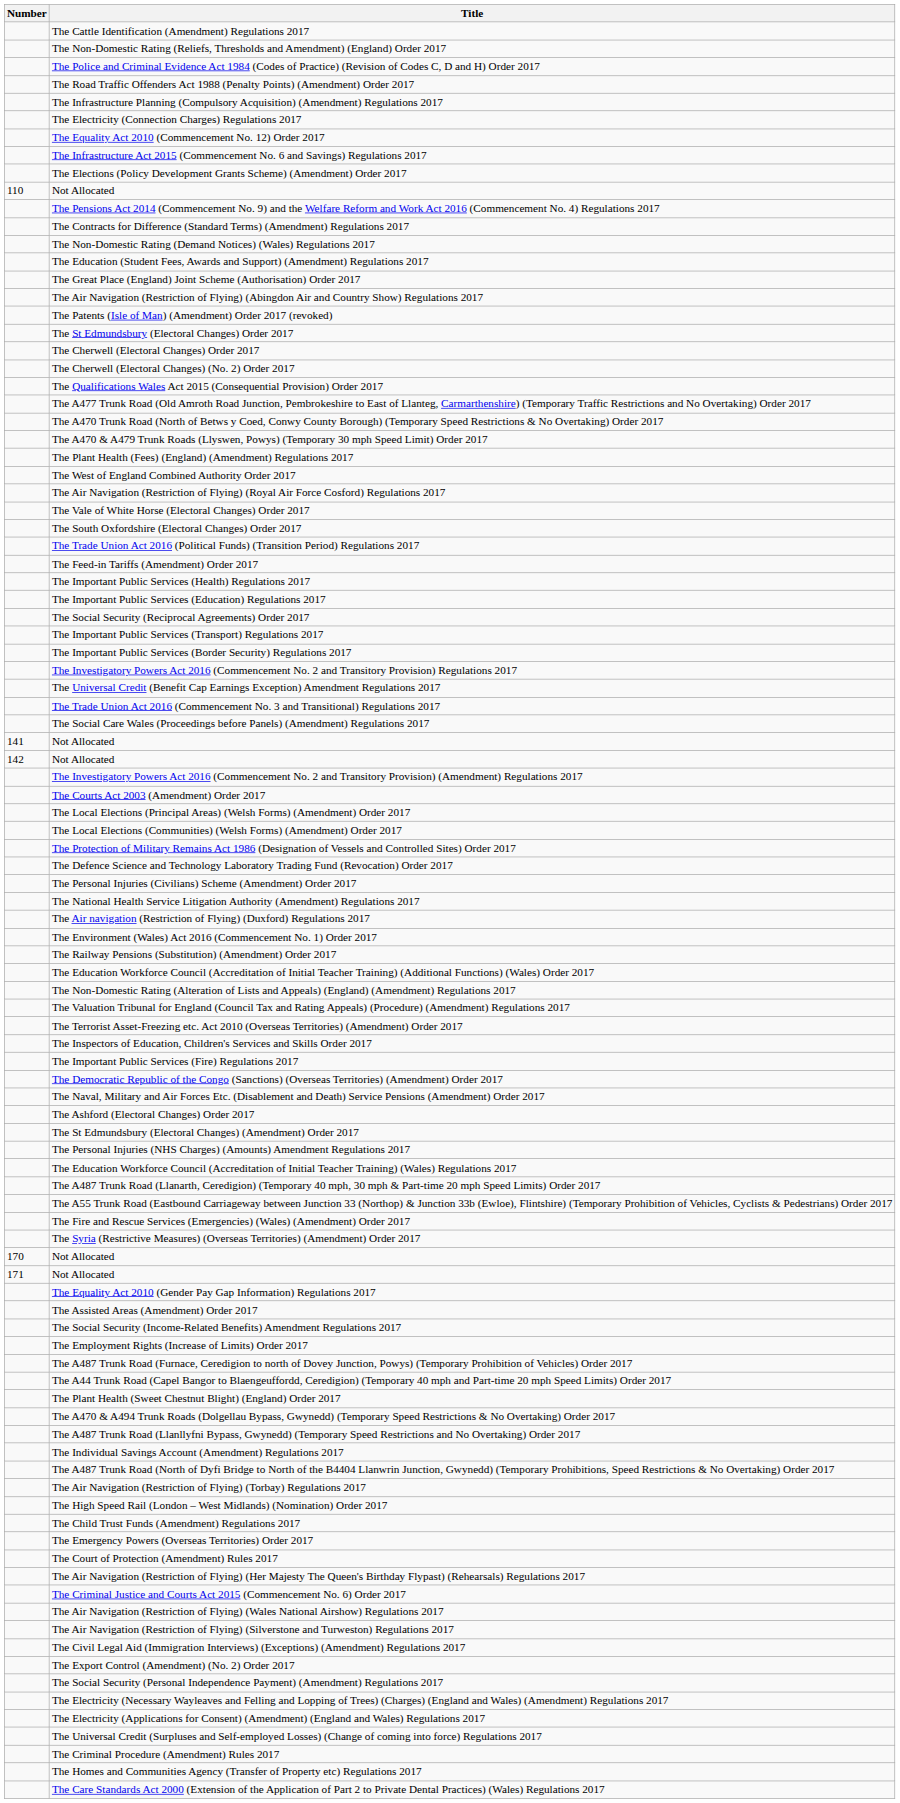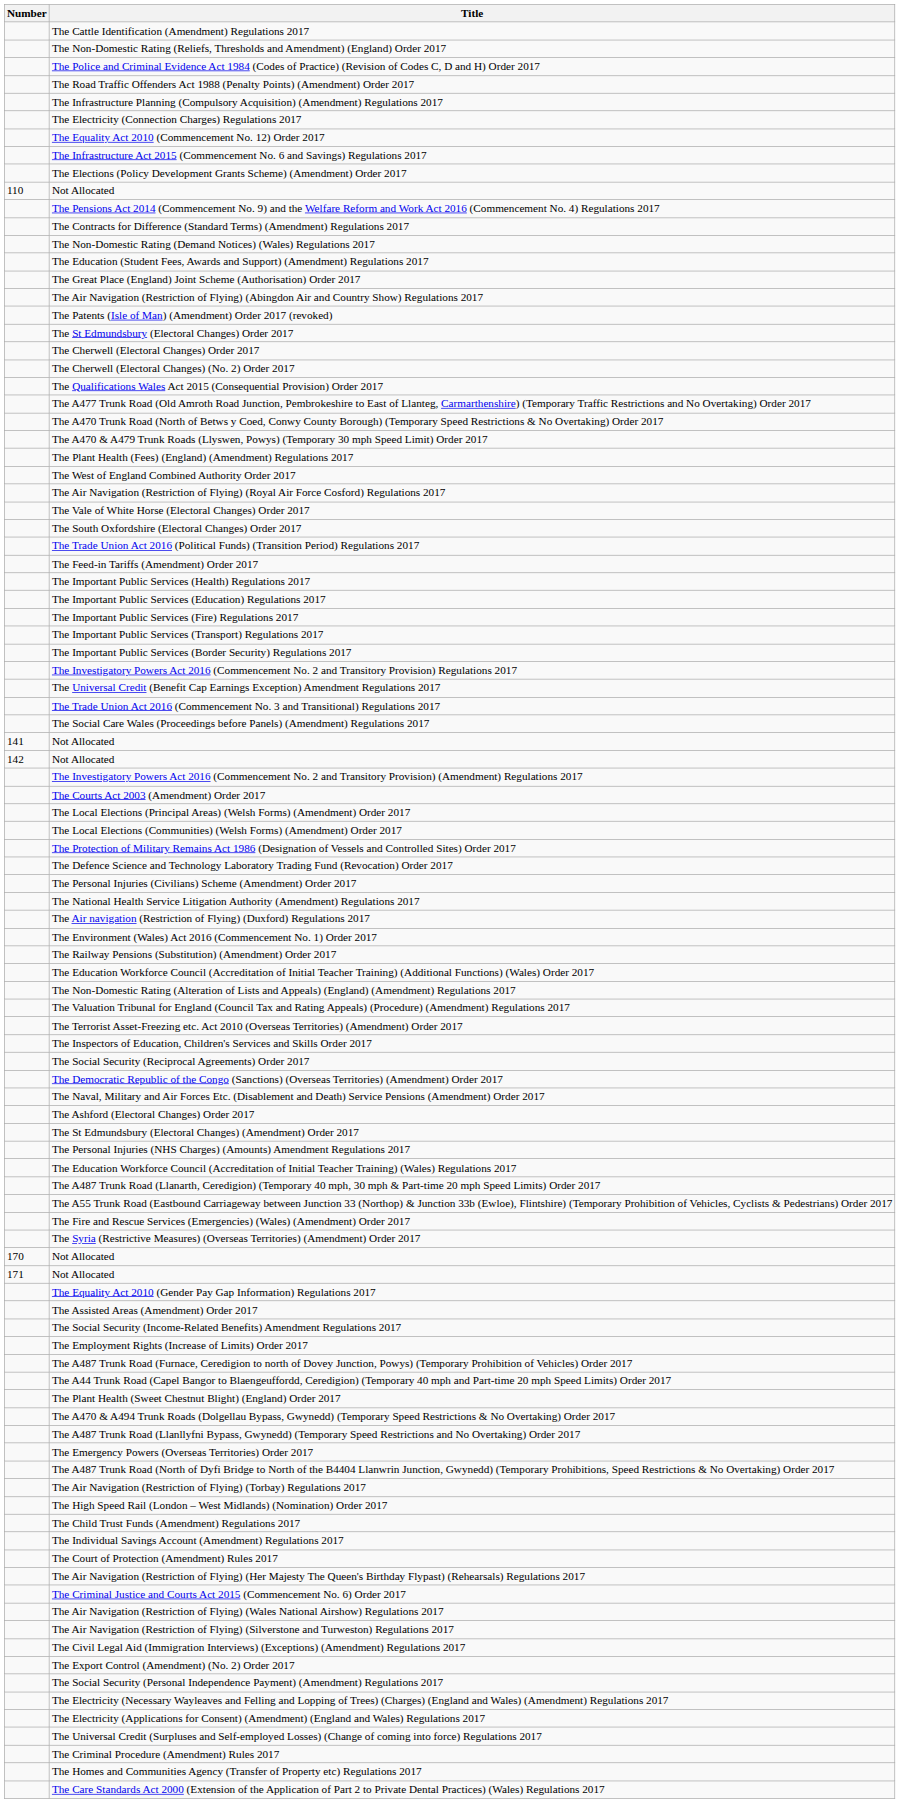(181, 617) The Social Security (Reciprocal Agreements) Order 2017 -> (175, 617) The Important Public Services (Fire) Regulations 2017
(175, 1061) The Important Public Services (Fire) Regulations 2017 -> (181, 1061) The Social Security (Reciprocal Agreements) Order 2017
(198, 1452) The Individual Savings Account (Amendment) Regulations 2017 -> (183, 1452) The Emergency Powers (Overseas Territories) Order 2017
(183, 1540) The Emergency Powers (Overseas Territories) Order 2017 -> (198, 1540) The Individual Savings Account (Amendment) Regulations 2017
